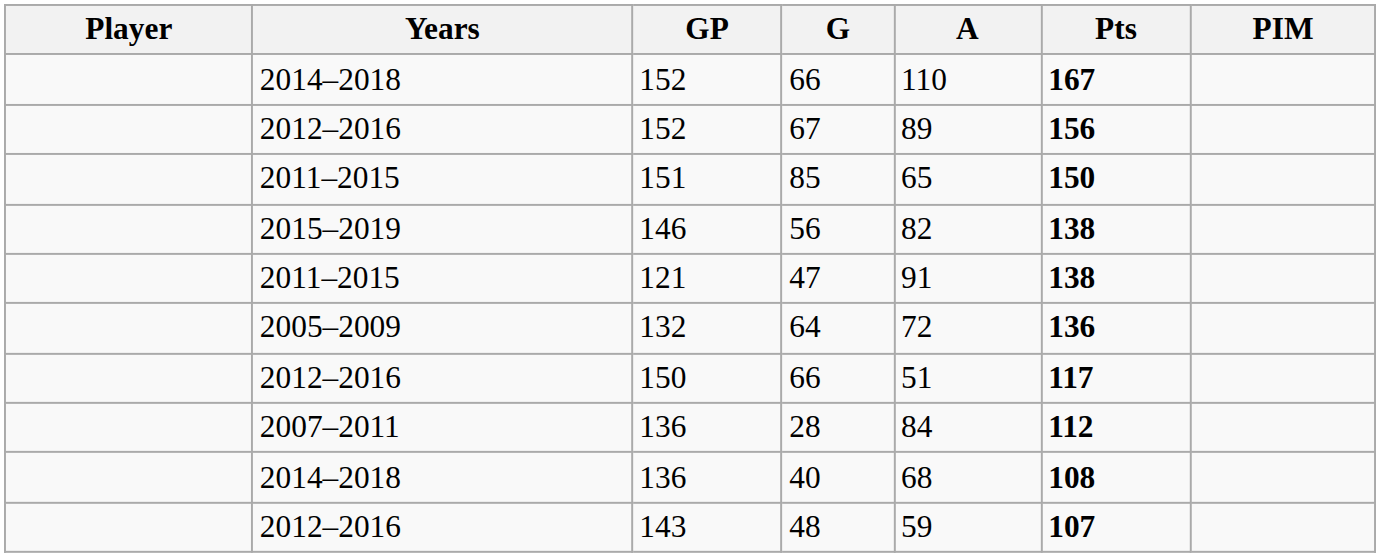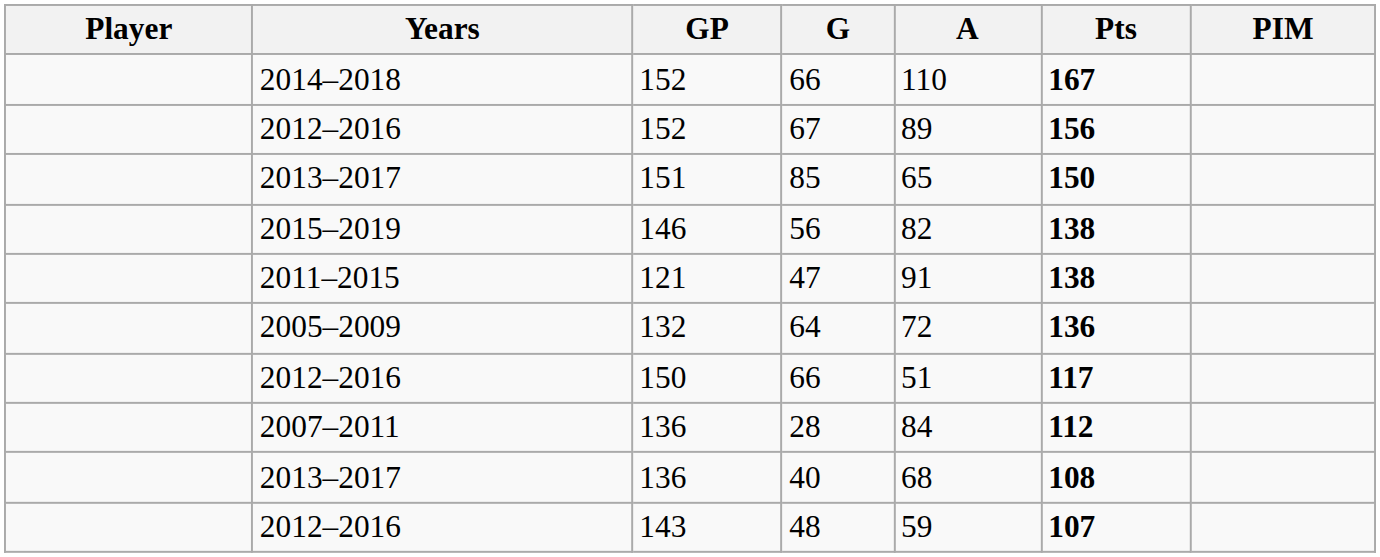(330, 178) 2011–2015 -> (330, 178) 2013–2017
(330, 476) 2014–2018 -> (330, 476) 2013–2017
